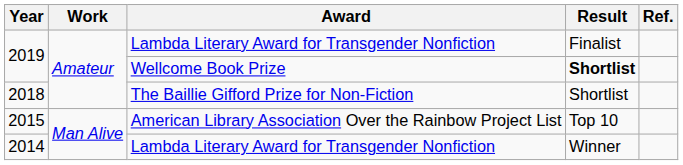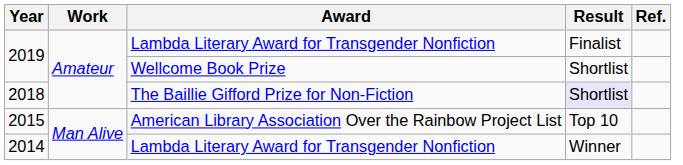(602, 69) bold -> (599, 69) normal
(599, 95) no background -> (599, 95) lavender background
